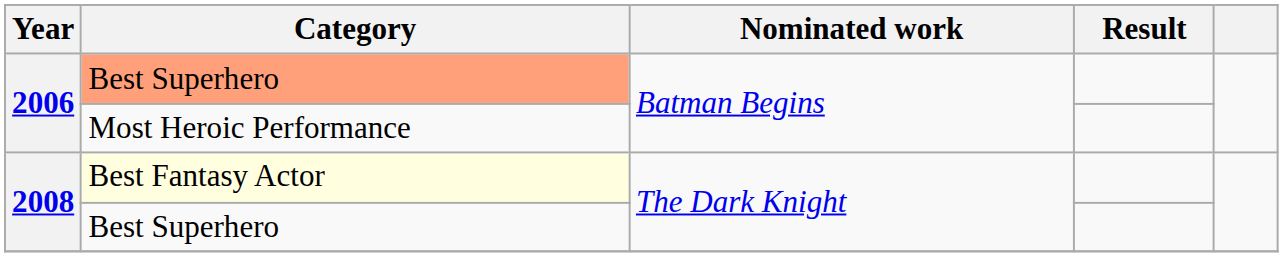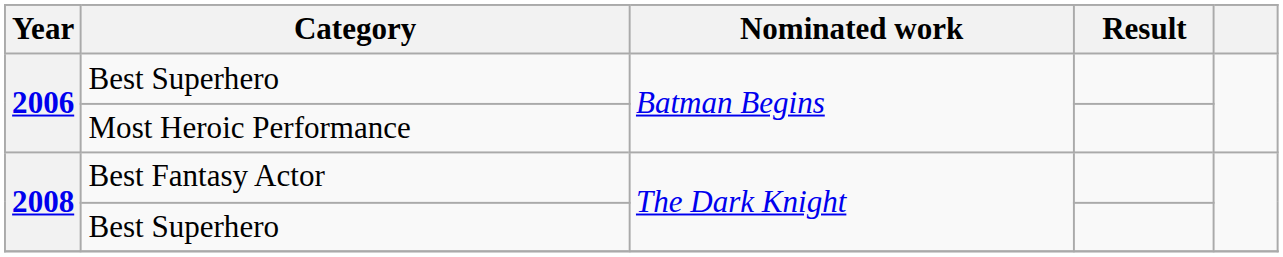(184, 78) lightsalmon background -> (184, 78) no background
(207, 176) lightyellow background -> (207, 176) no background
